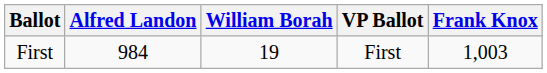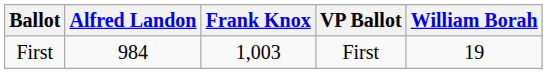columns swapped: (269, 20) <-> (485, 20)
